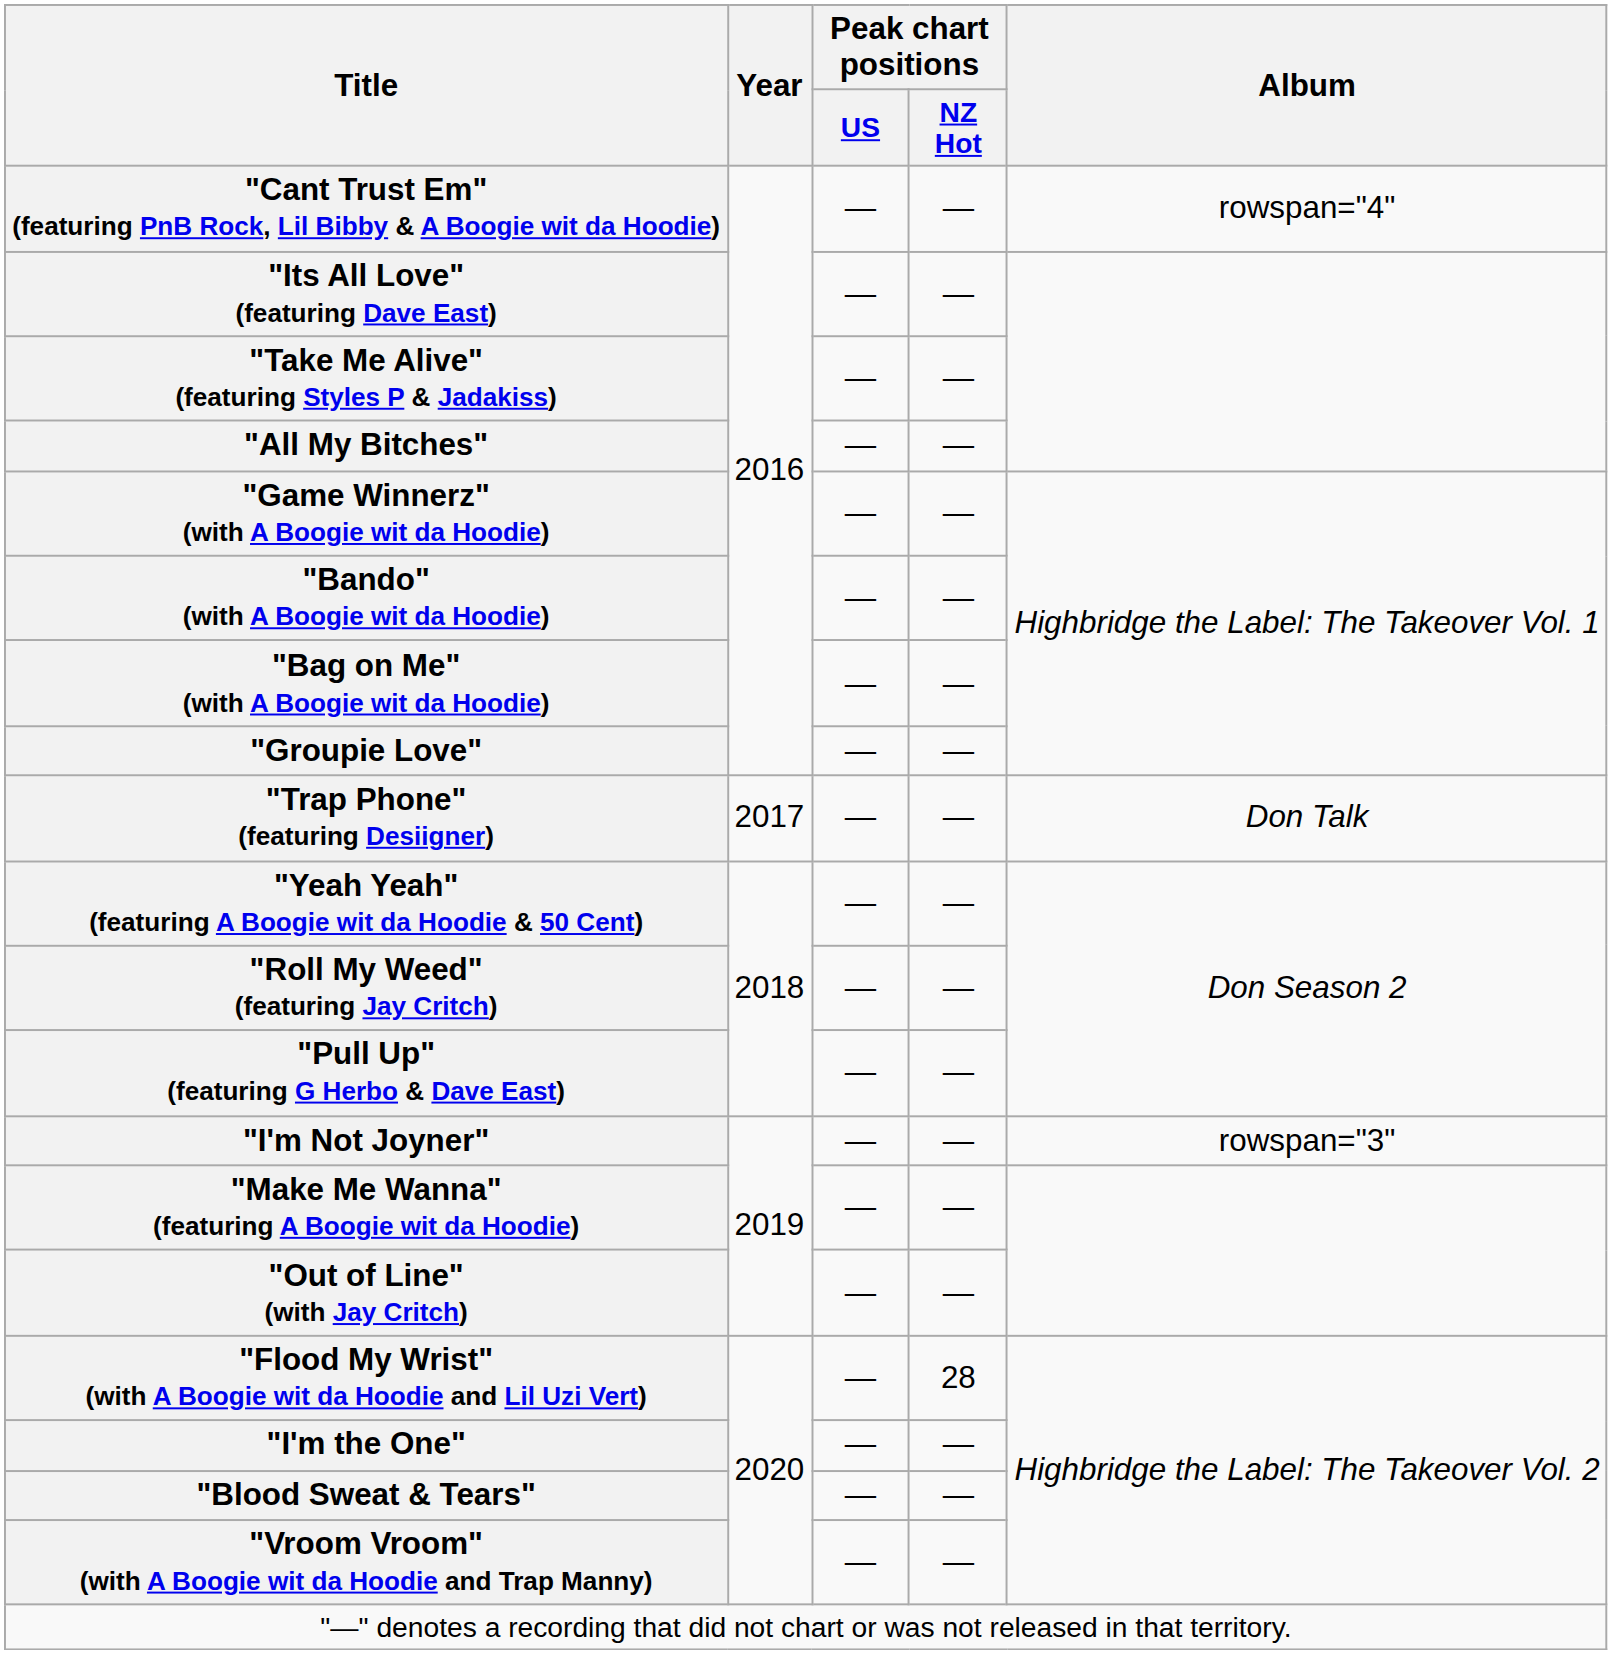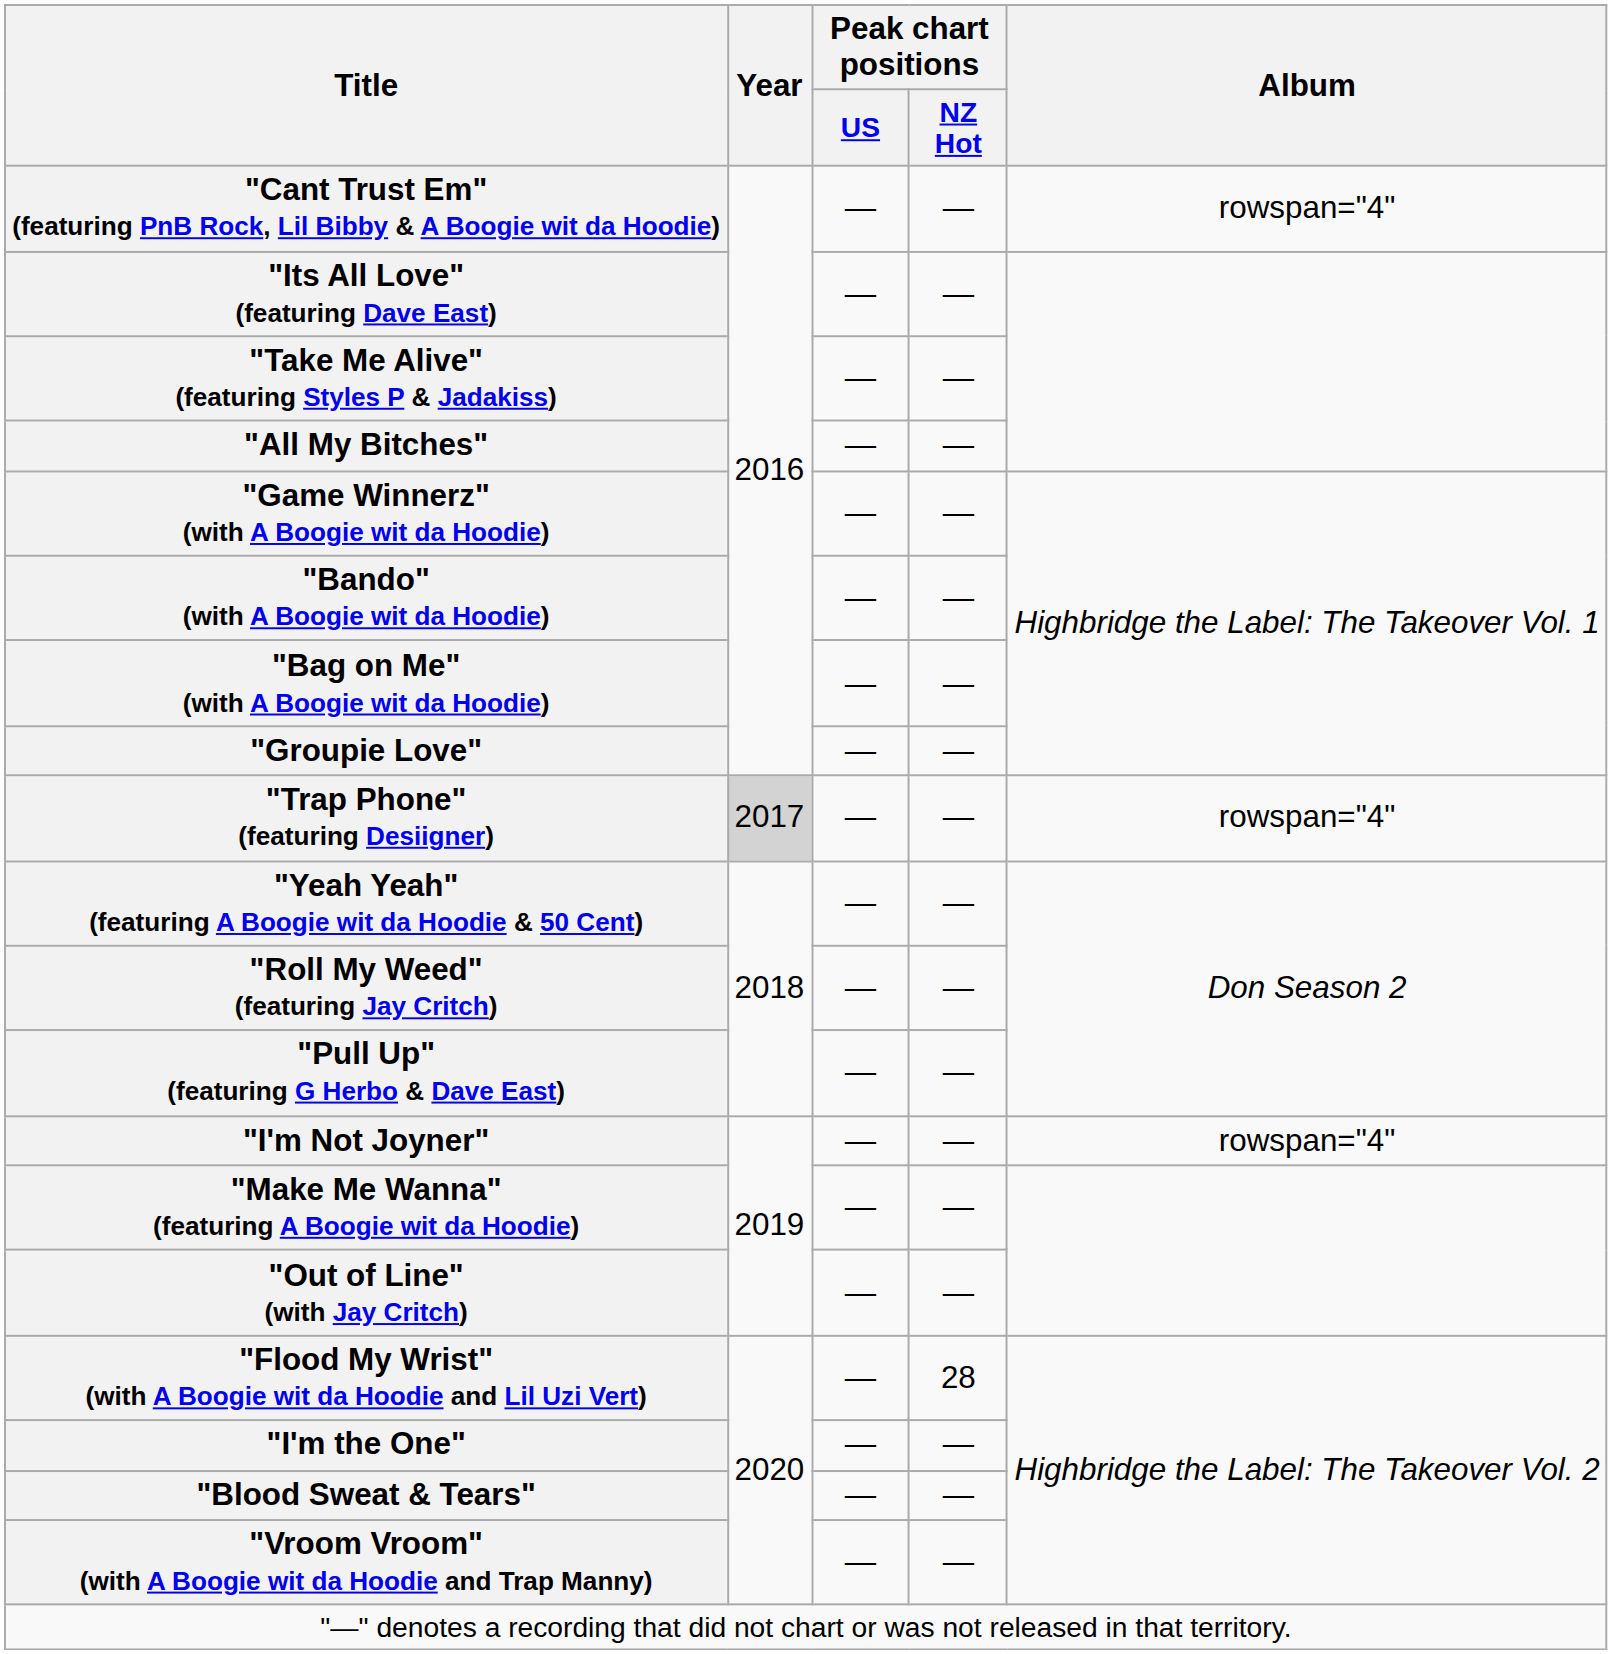(769, 817) no background -> (769, 817) lightgrey background
(1307, 817) Don Talk -> (1307, 817) rowspan="4"
(1307, 1139) rowspan="3" -> (1307, 1139) rowspan="4"
